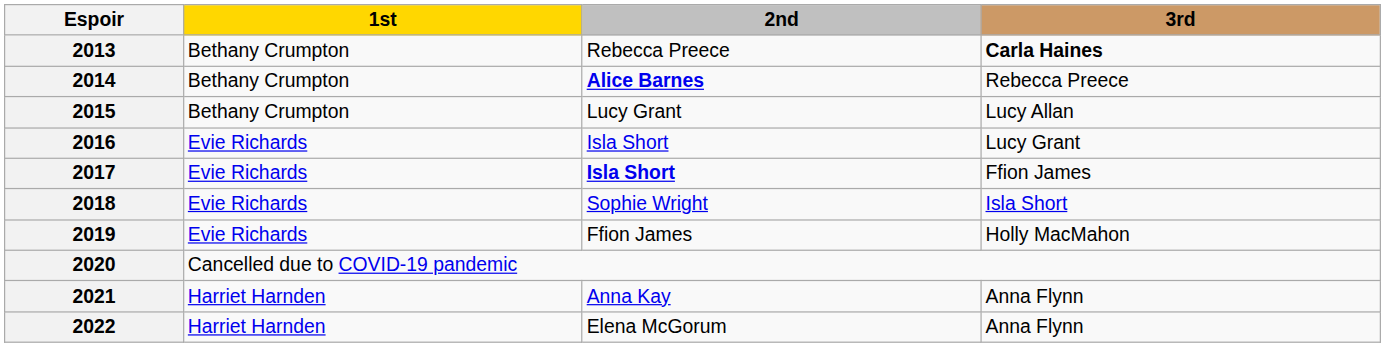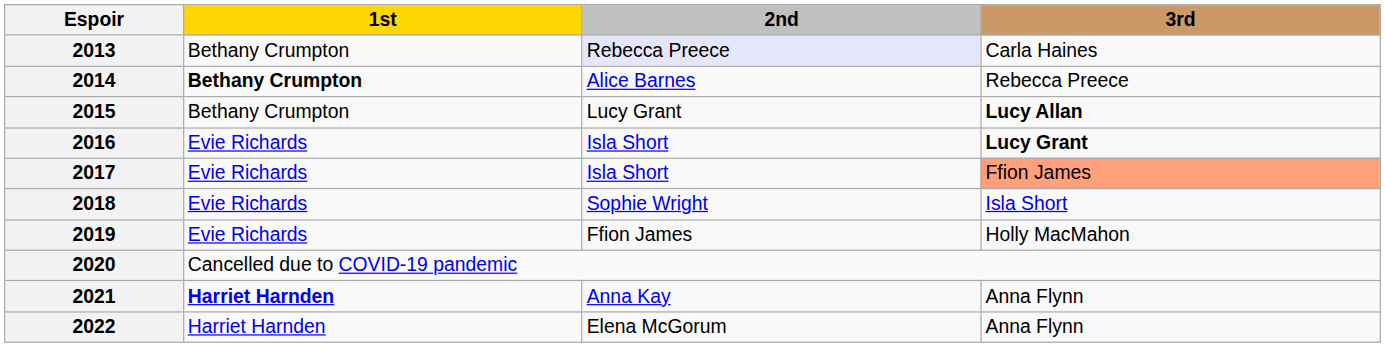(658, 50) no background -> (658, 50) lavender background
(1044, 50) bold -> (1041, 50) normal
(269, 81) normal -> (275, 81) bold
(645, 81) bold -> (641, 81) normal
(1030, 111) normal -> (1034, 111) bold
(1033, 142) normal -> (1037, 142) bold
(631, 173) bold -> (628, 173) normal
(1038, 173) no background -> (1038, 173) lightsalmon background
(257, 296) normal -> (261, 296) bold
